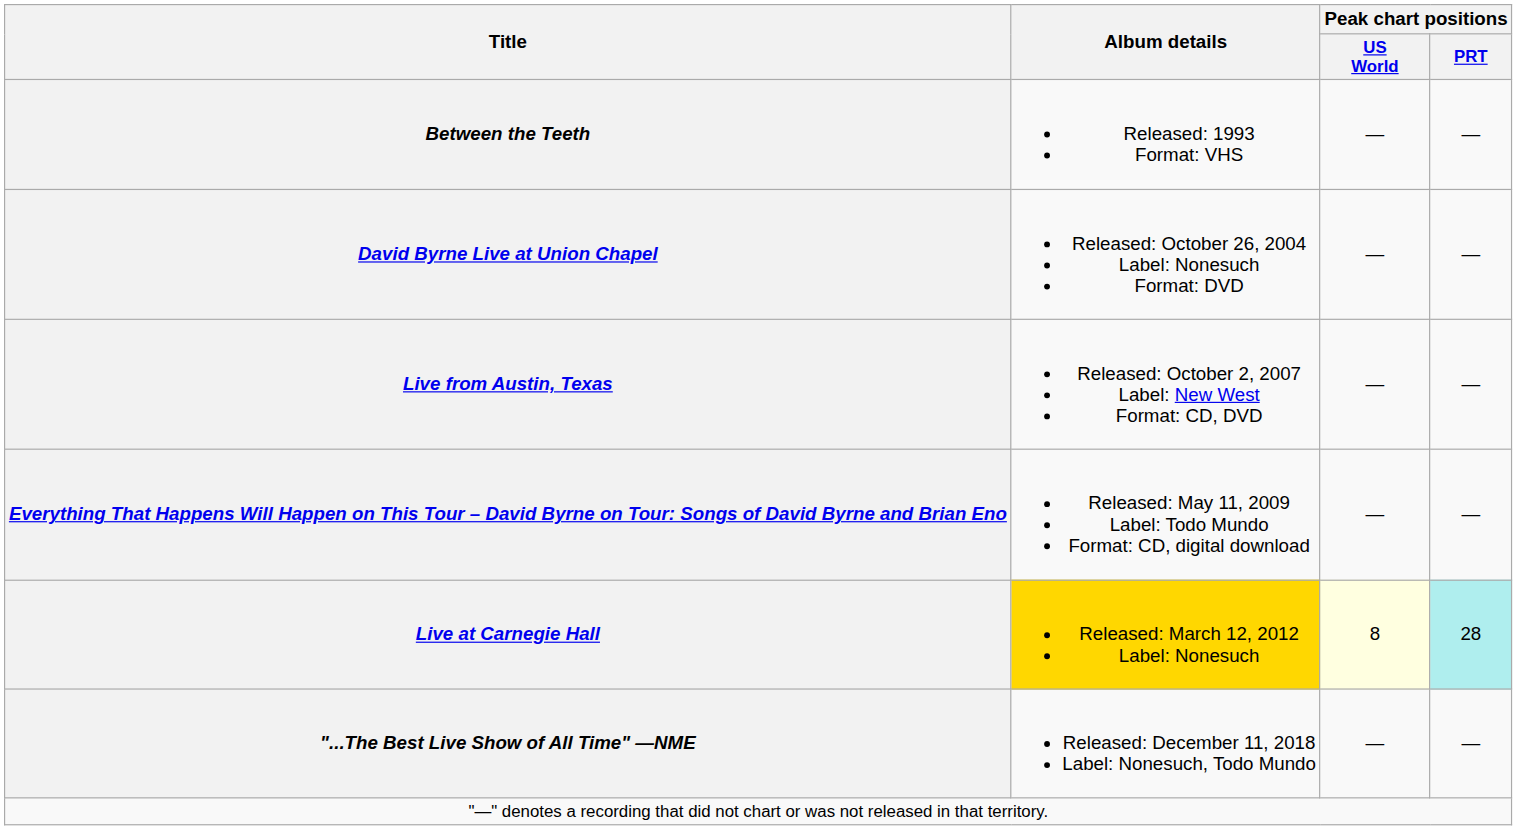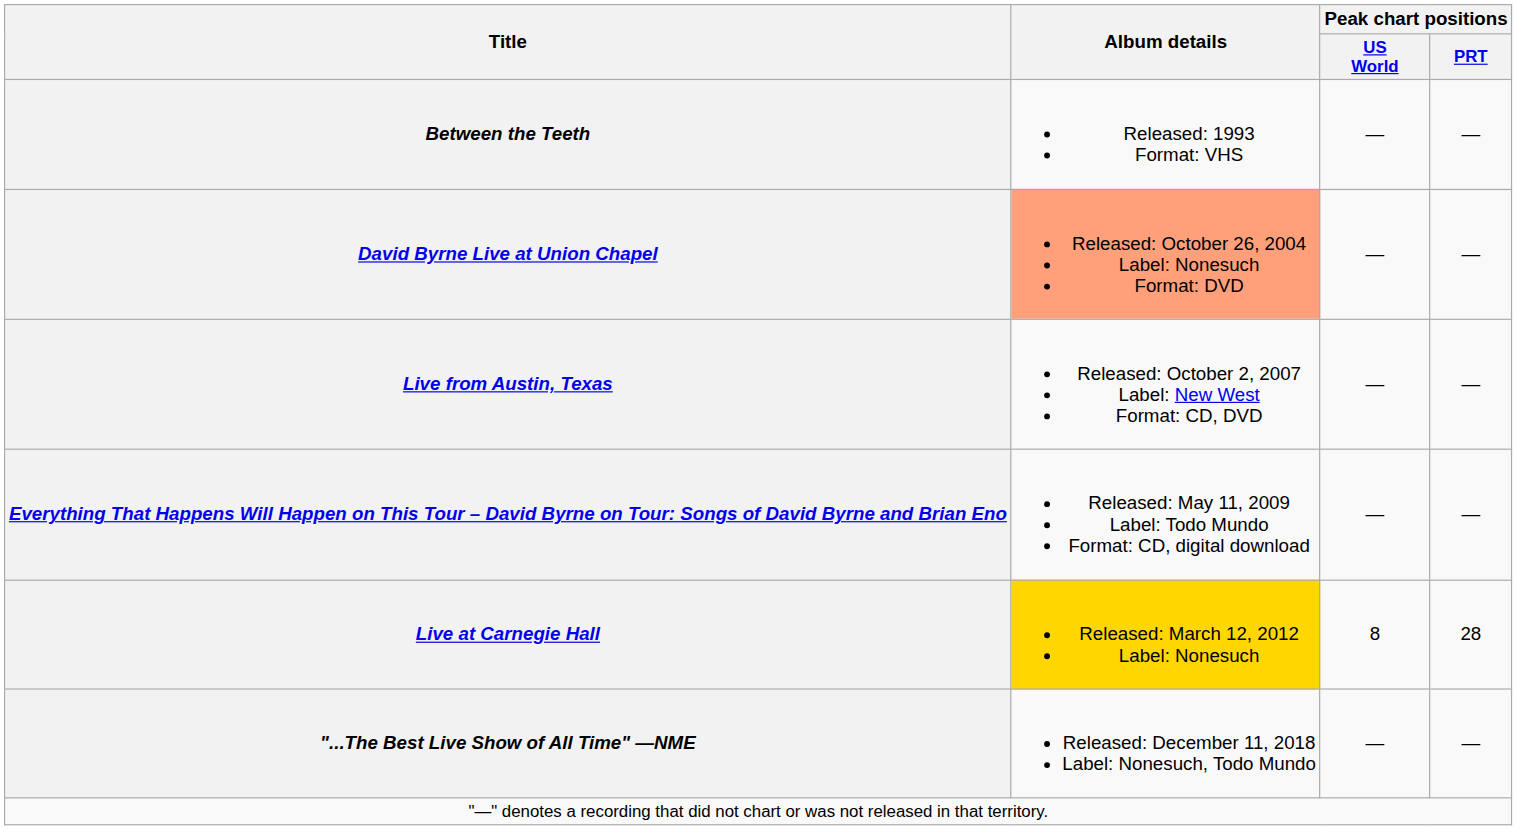(1166, 265) no background -> (1166, 265) lightsalmon background
(1375, 634) lightyellow background -> (1375, 634) no background
(1471, 634) paleturquoise background -> (1471, 634) no background
